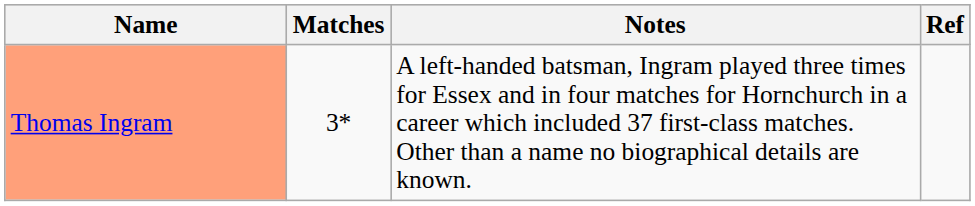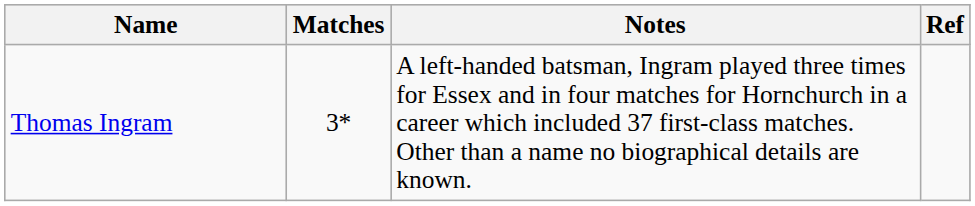(92, 122) lightsalmon background -> (92, 122) no background
